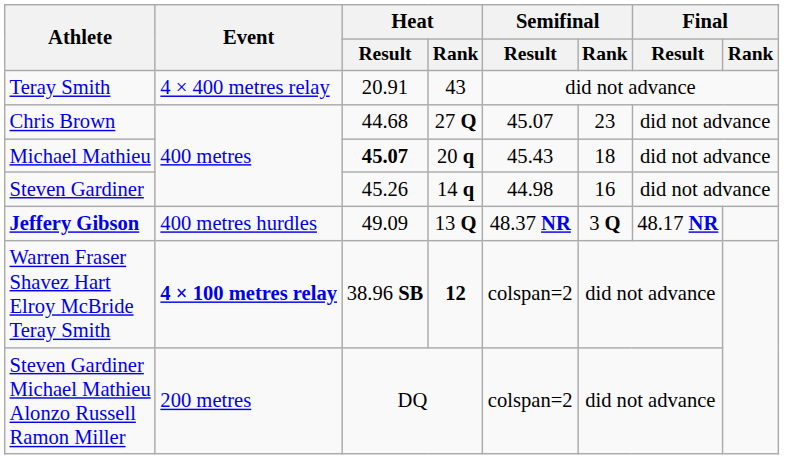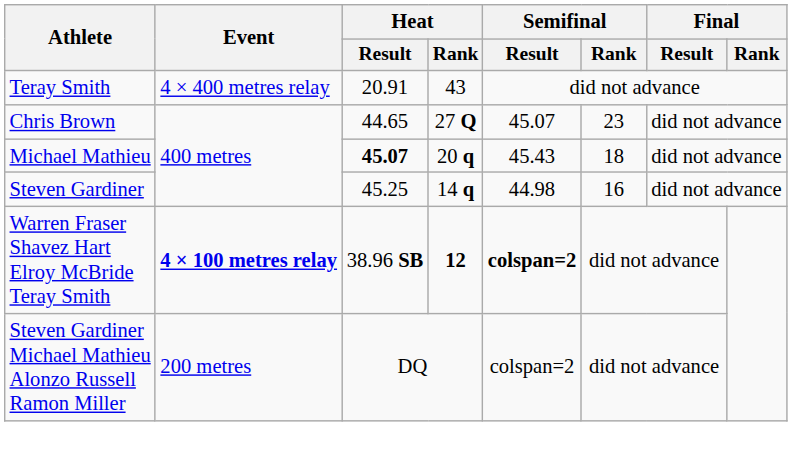(385, 121) 44.68 -> (385, 121) 44.65
(385, 189) 45.26 -> (385, 189) 45.25
- row: (74, 223)
(530, 294) normal -> (532, 260) bold
